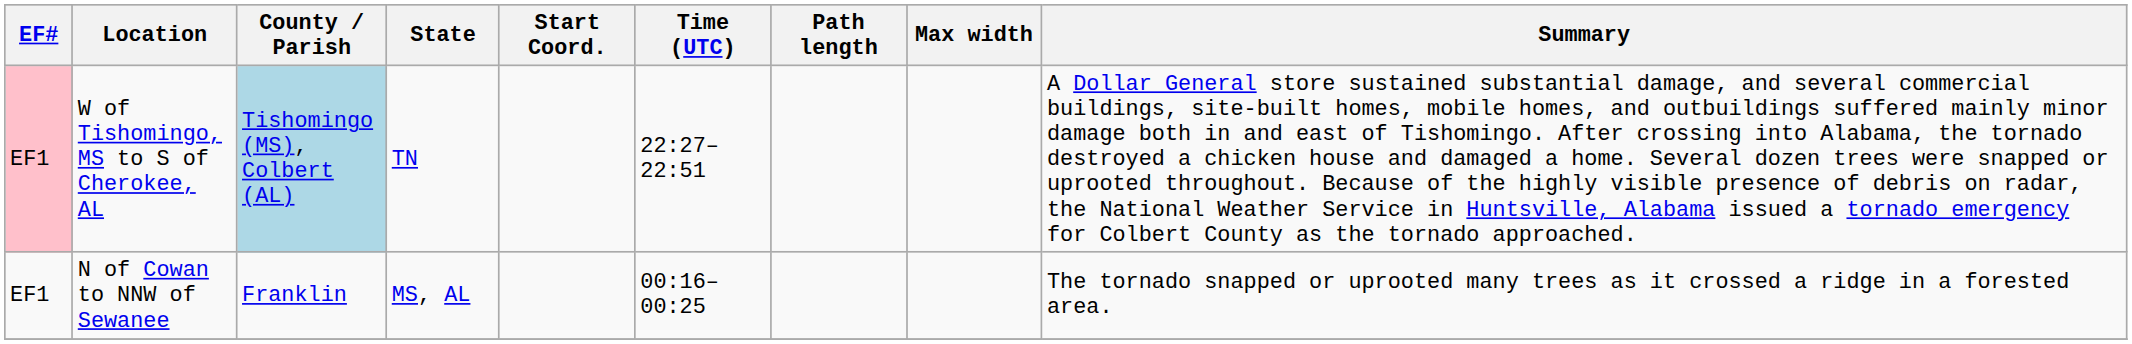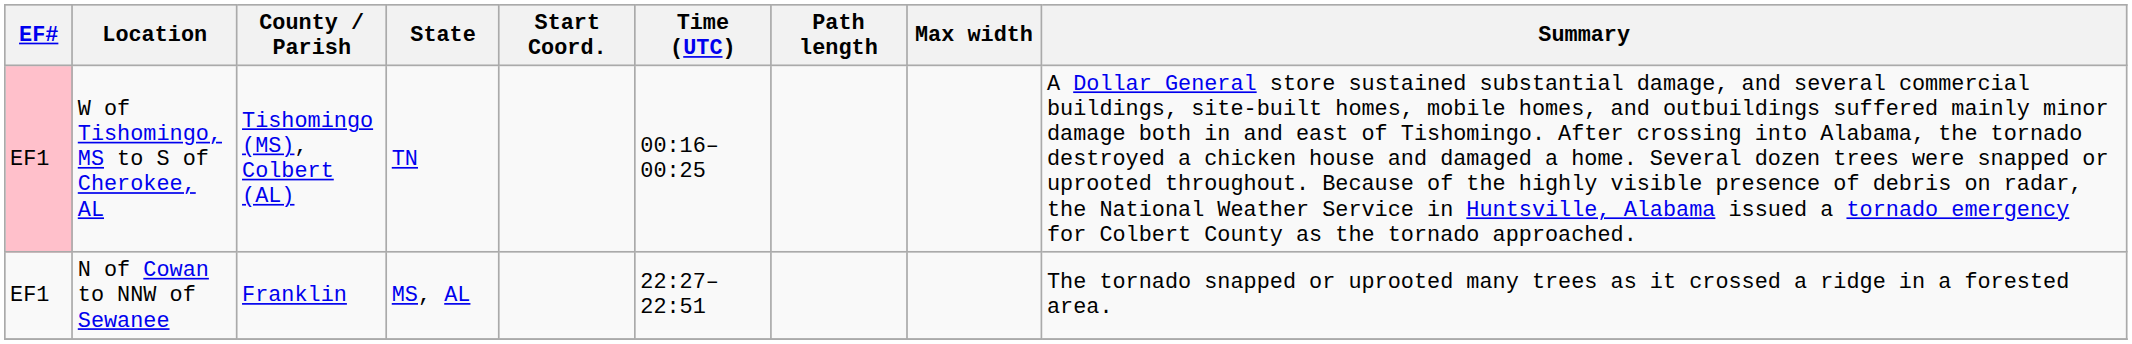(308, 159) lightblue background -> (308, 159) no background
(680, 159) 22:27–22:51 -> (680, 159) 00:16–00:25
(680, 295) 00:16–00:25 -> (680, 295) 22:27–22:51
